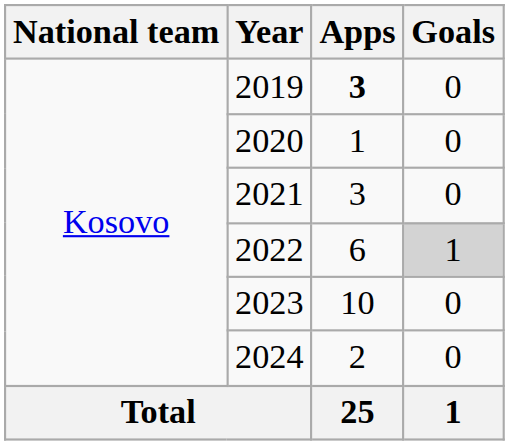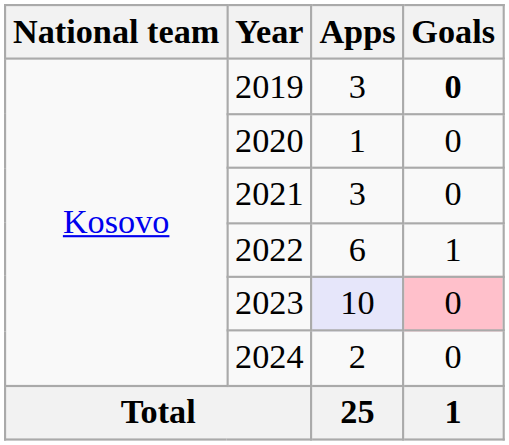(357, 85) bold -> (357, 85) normal
(453, 85) normal -> (453, 85) bold
(453, 248) lightgrey background -> (453, 248) no background
(357, 303) no background -> (357, 303) lavender background
(453, 303) no background -> (453, 303) pink background
